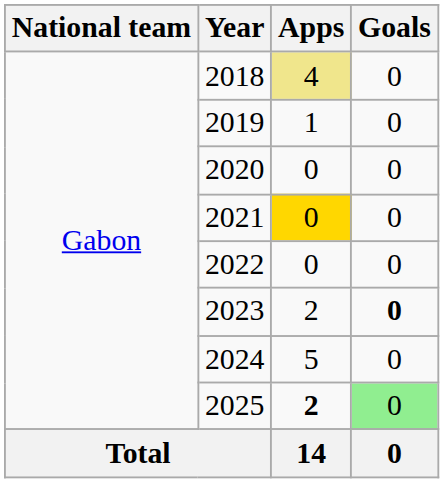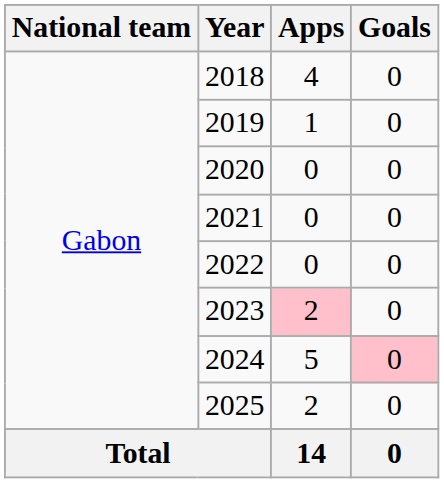(311, 75) khaki background -> (311, 75) no background
(311, 216) gold background -> (311, 216) no background
(311, 311) no background -> (311, 311) pink background
(394, 311) bold -> (394, 311) normal
(394, 358) no background -> (394, 358) pink background
(311, 405) bold -> (311, 405) normal
(394, 405) lightgreen background -> (394, 405) no background
